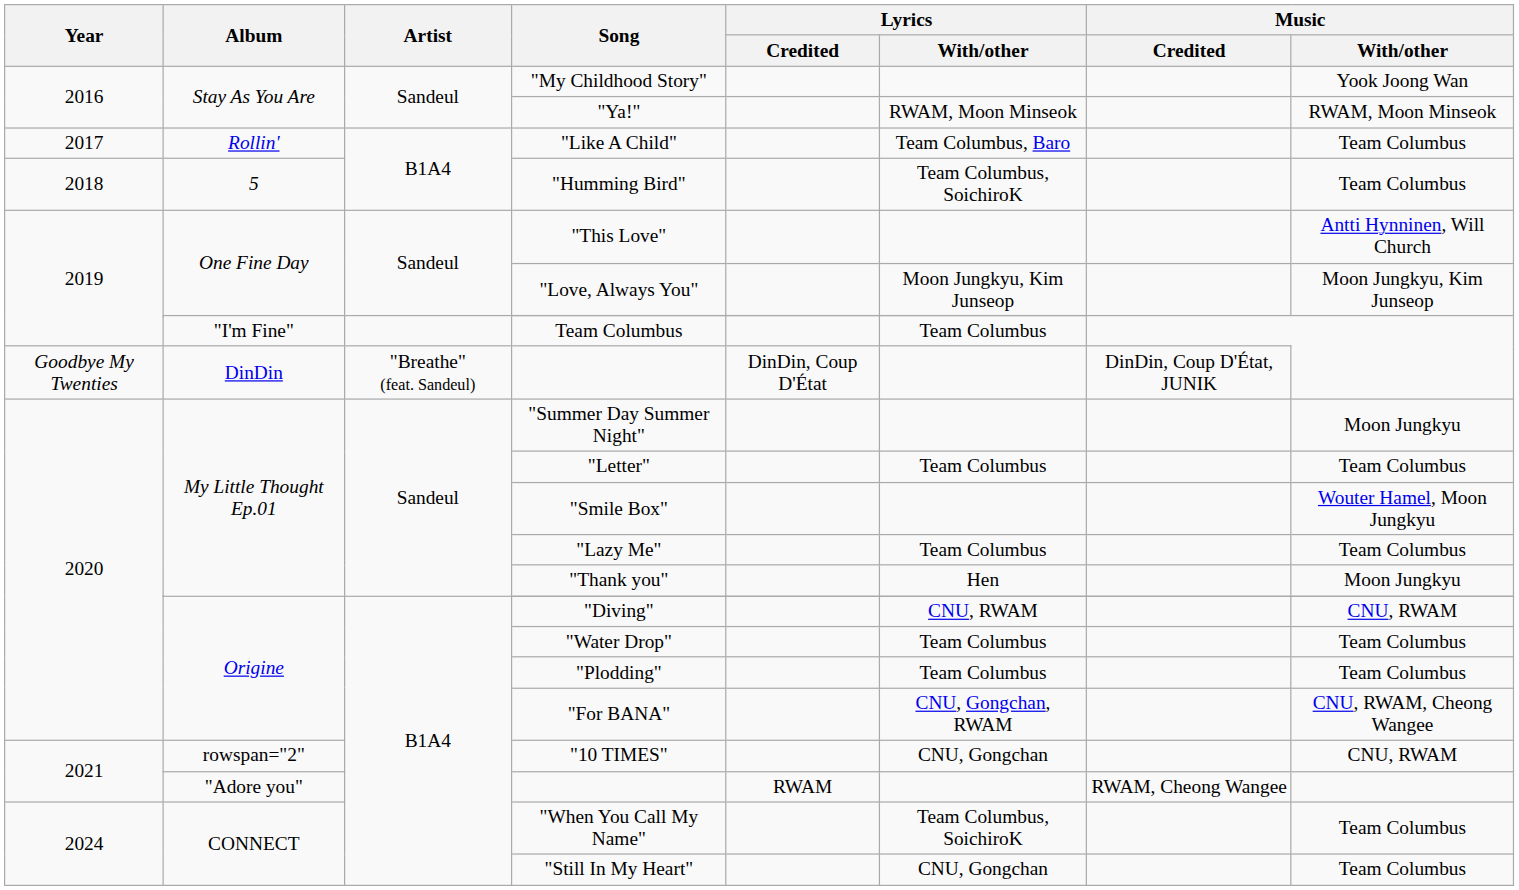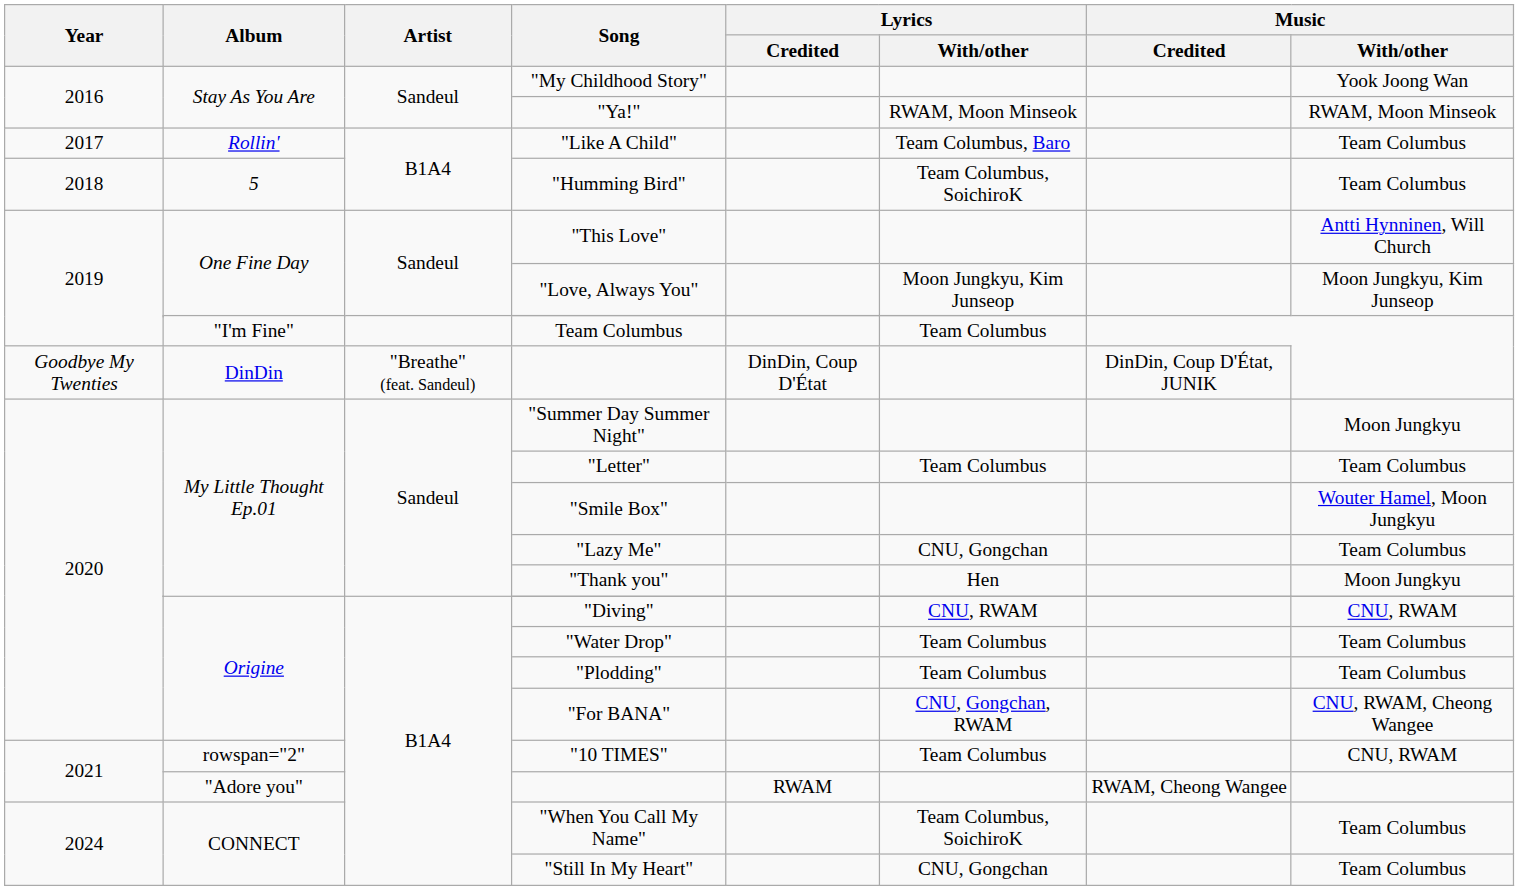(983, 549) Team Columbus -> (983, 549) CNU, Gongchan
(983, 755) CNU, Gongchan -> (983, 755) Team Columbus
